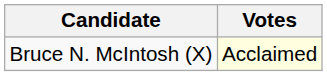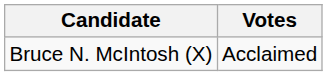(270, 53) lightyellow background -> (270, 53) no background
